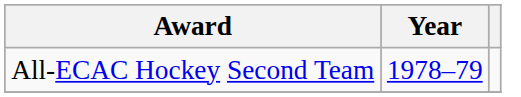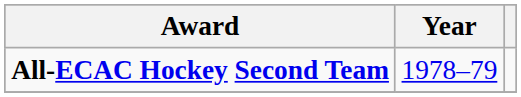(193, 69) normal -> (200, 69) bold
